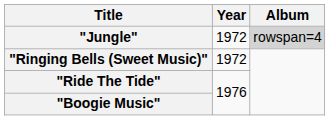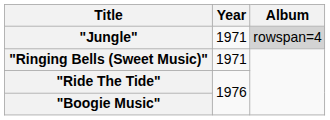(231, 37) 1972 -> (231, 37) 1971
(231, 59) 1972 -> (231, 59) 1971
